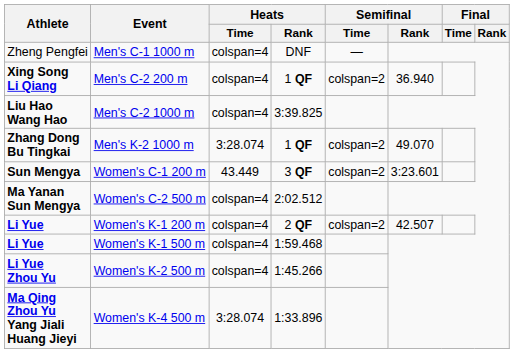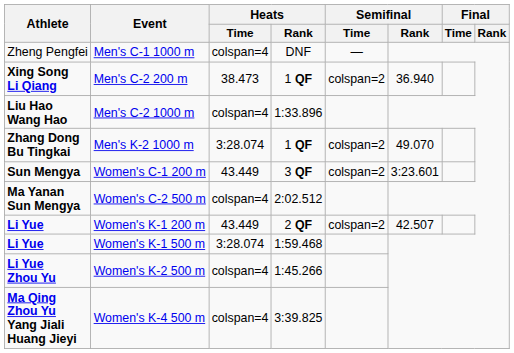(240, 79) colspan=4 -> (240, 79) 38.473
(298, 112) 3:39.825 -> (298, 112) 1:33.896
(240, 225) colspan=4 -> (240, 225) 43.449
(240, 245) colspan=4 -> (240, 245) 3:28.074
(240, 318) 3:28.074 -> (240, 318) colspan=4
(298, 318) 1:33.896 -> (298, 318) 3:39.825
